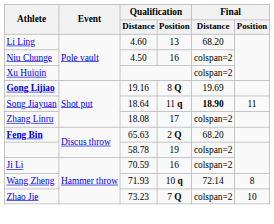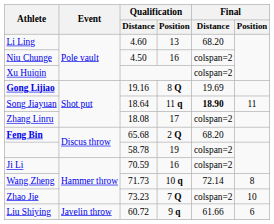(139, 135) 65.63 -> (139, 135) 65.68
(139, 181) 71.93 -> (139, 181) 71.73
+ row: (29, 212)
